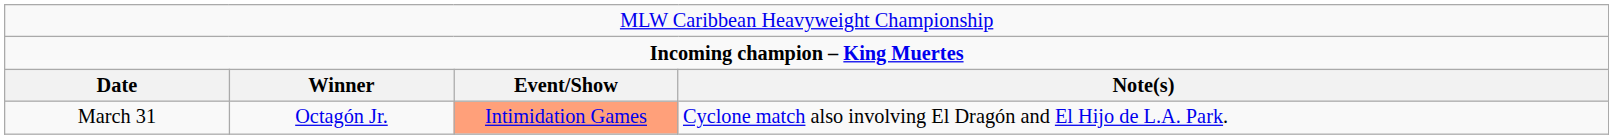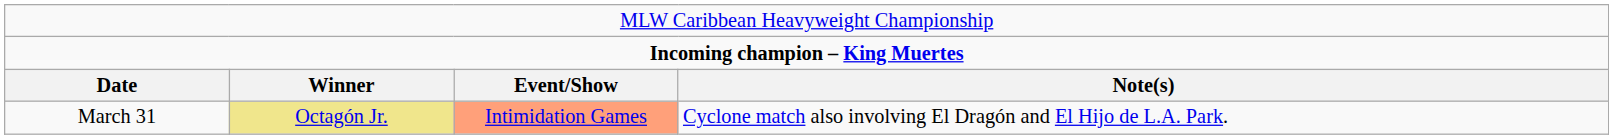(341, 117) no background -> (341, 117) khaki background
